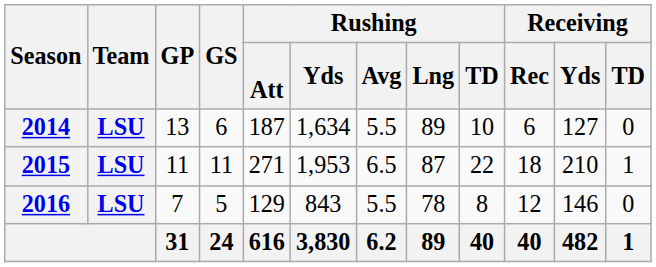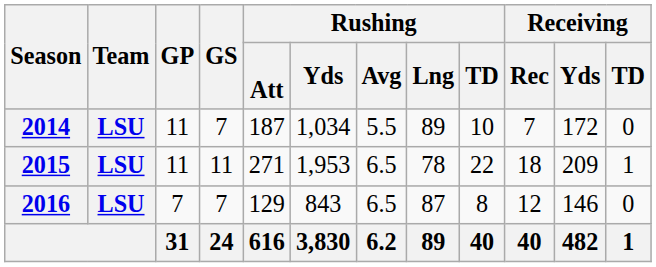(177, 127) 13 -> (177, 127) 11
(221, 127) 6 -> (221, 127) 7
(323, 127) 1,634 -> (323, 127) 1,034
(529, 127) 6 -> (529, 127) 7
(580, 127) 127 -> (580, 127) 172
(433, 165) 87 -> (433, 165) 78
(580, 165) 210 -> (580, 165) 209
(221, 204) 5 -> (221, 204) 7
(381, 204) 5.5 -> (381, 204) 6.5
(433, 204) 78 -> (433, 204) 87
